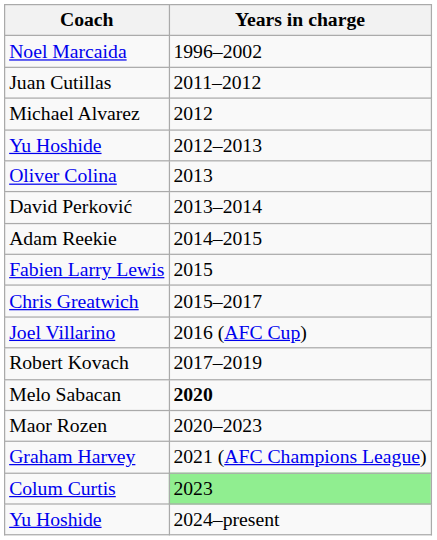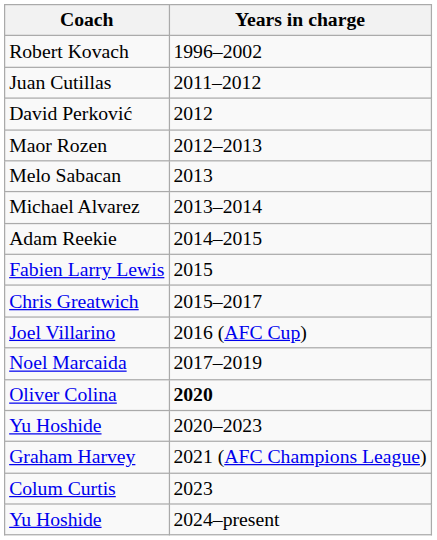(68, 51) Noel Marcaida -> (69, 51) Robert Kovach
(74, 113) Michael Alvarez -> (71, 113) David Perković
(55, 144) Yu Hoshide -> (58, 144) Maor Rozen
(63, 176) Oliver Colina -> (65, 176) Melo Sabacan
(71, 207) David Perković -> (74, 207) Michael Alvarez
(69, 363) Robert Kovach -> (68, 363) Noel Marcaida
(65, 394) Melo Sabacan -> (63, 394) Oliver Colina
(58, 425) Maor Rozen -> (55, 425) Yu Hoshide
(193, 488) lightgreen background -> (193, 488) no background
